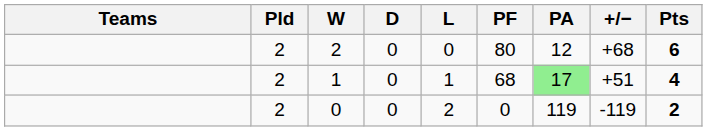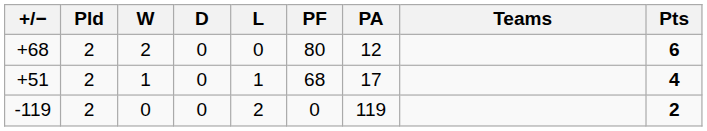columns swapped: (128, 19) <-> (618, 19)
(561, 79) lightgreen background -> (371, 79) no background
